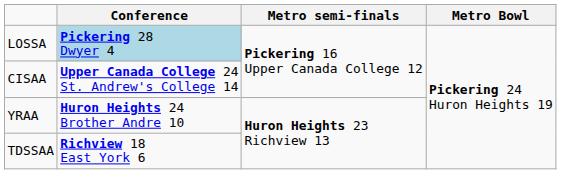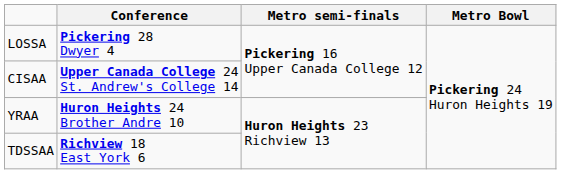(107, 43) lightblue background -> (107, 43) no background
